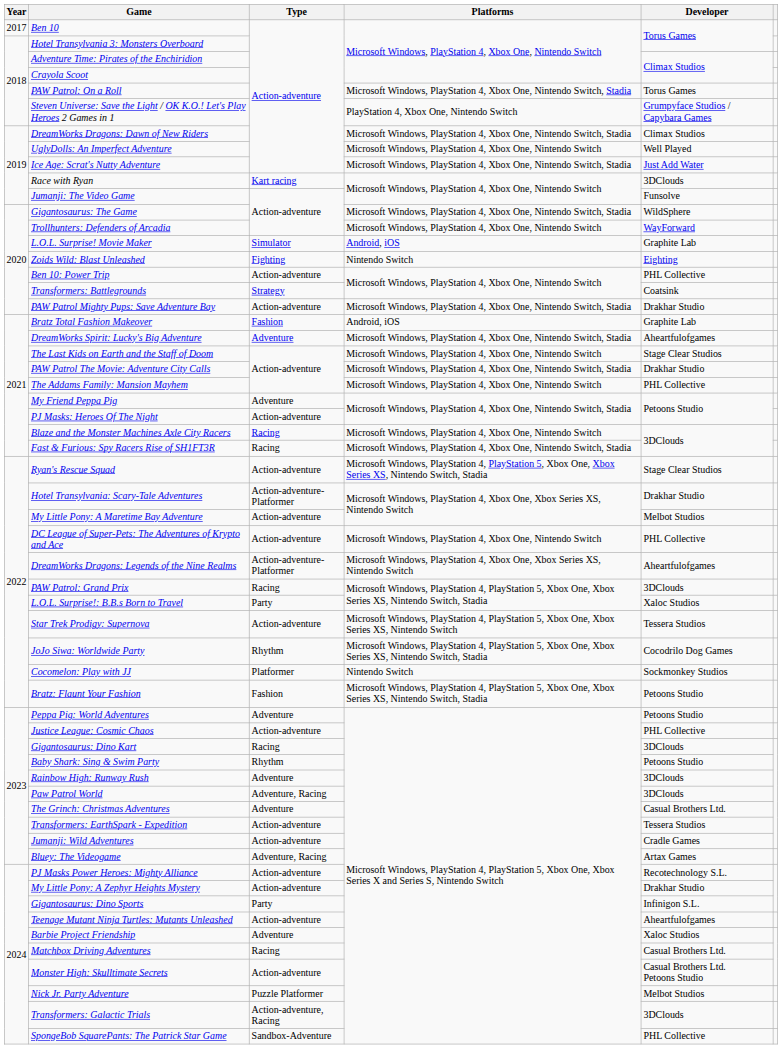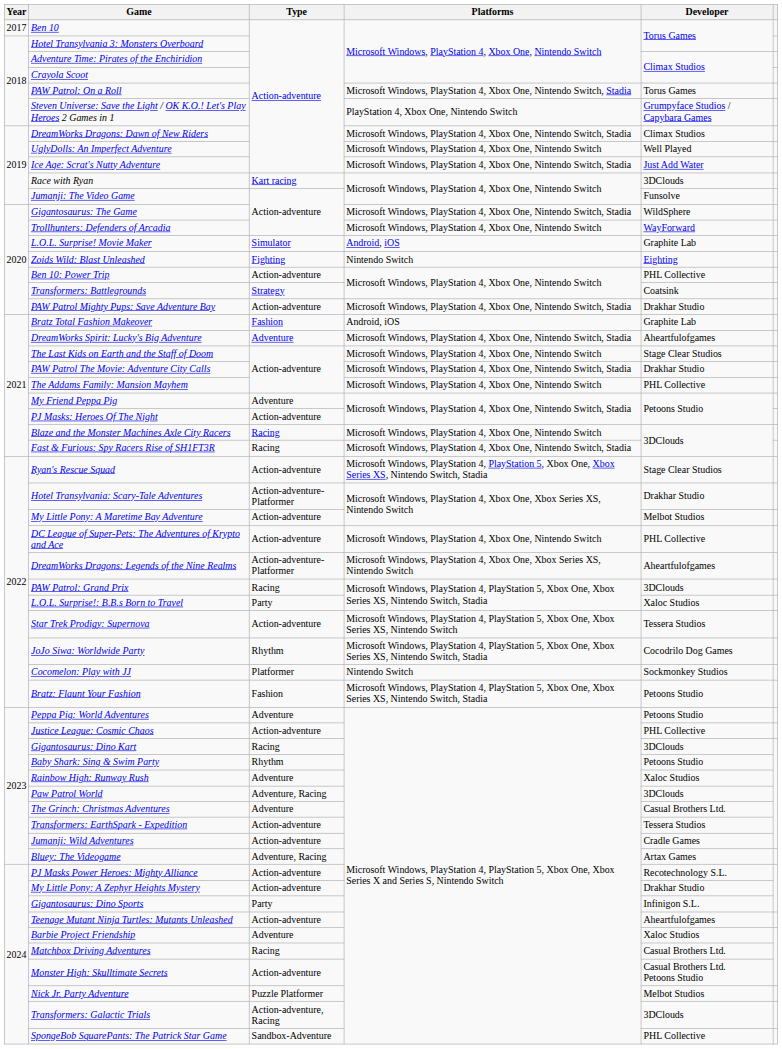(664, 778) 3DClouds -> (671, 778) Xaloc Studios
